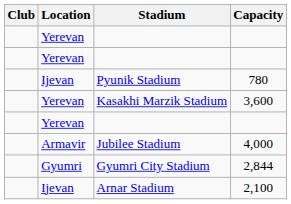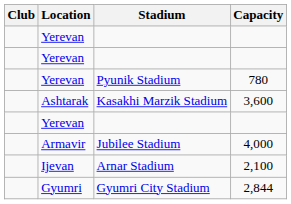(57, 80) Ijevan -> (63, 80) Yerevan
(63, 101) Yerevan -> (65, 101) Ashtarak
rows swapped: (135, 187) <-> (153, 166)
